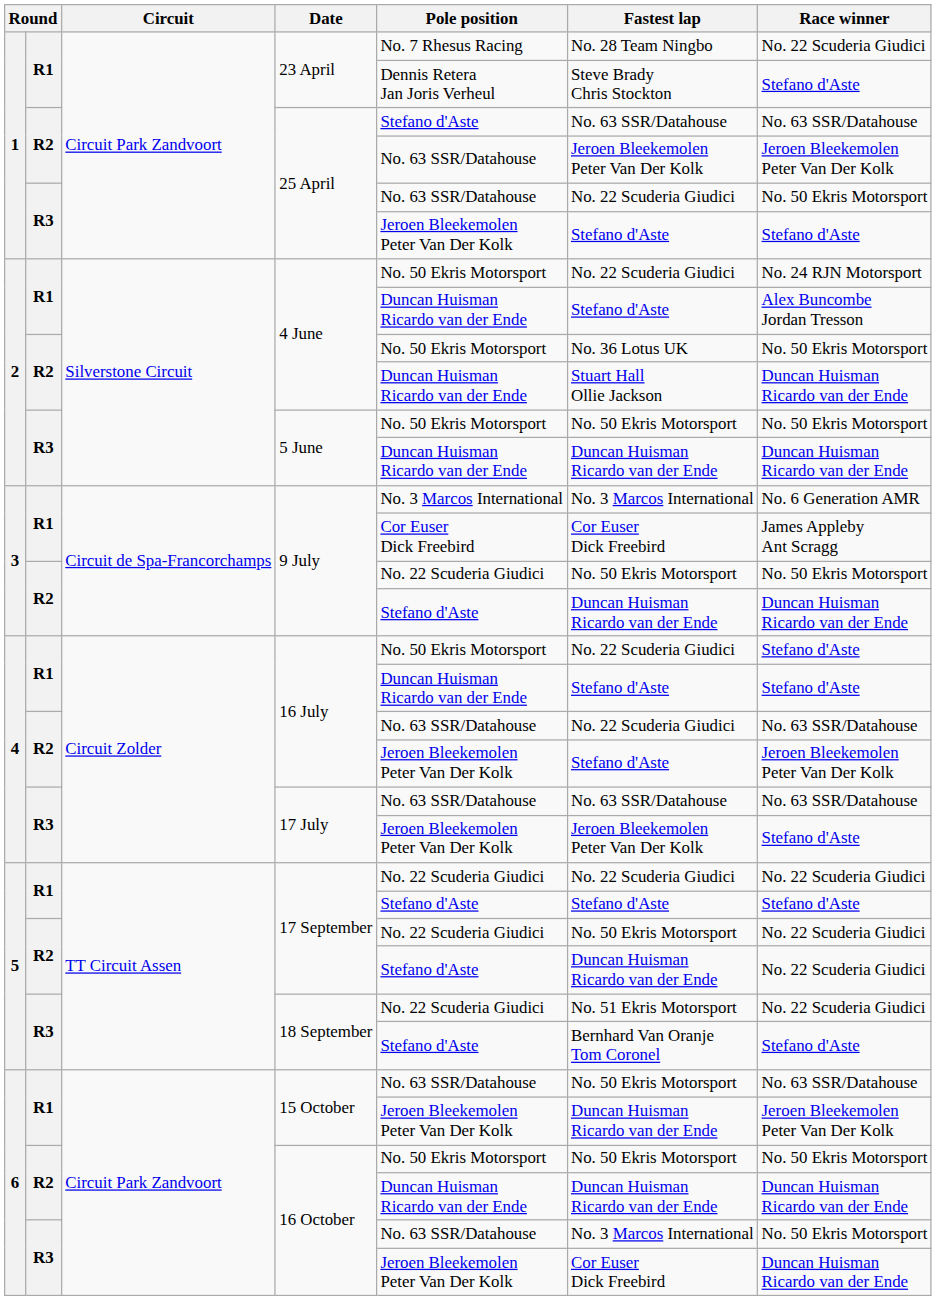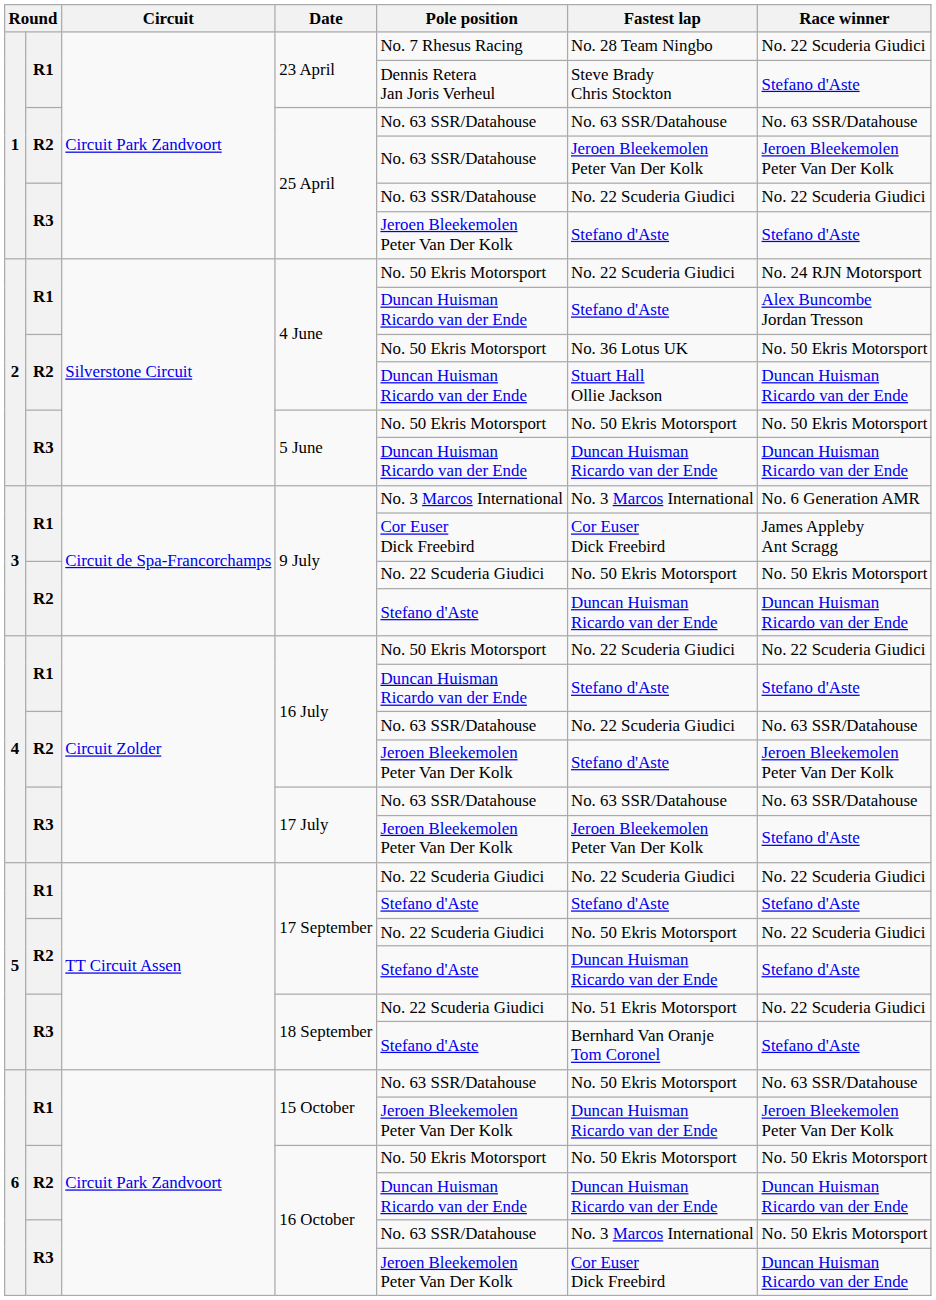(429, 121) Stefano d'Aste -> (458, 121) No. 63 SSR/Datahouse
(844, 196) No. 50 Ekris Motorsport -> (843, 196) No. 22 Scuderia Giudici
(811, 649) Stefano d'Aste -> (843, 649) No. 22 Scuderia Giudici
(843, 969) No. 22 Scuderia Giudici -> (811, 969) Stefano d'Aste
